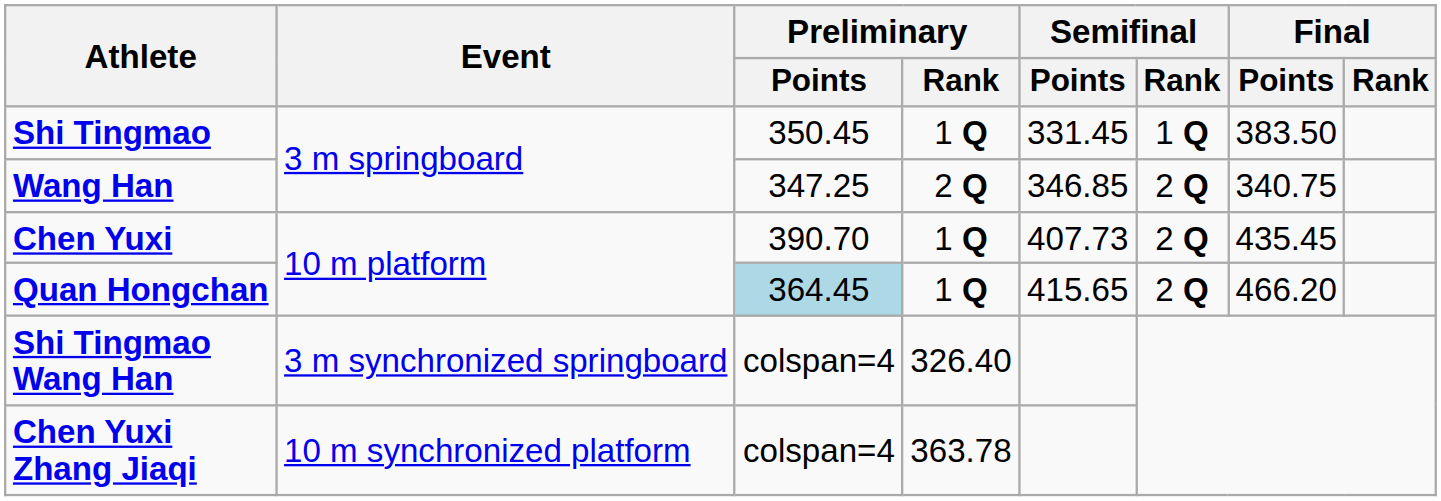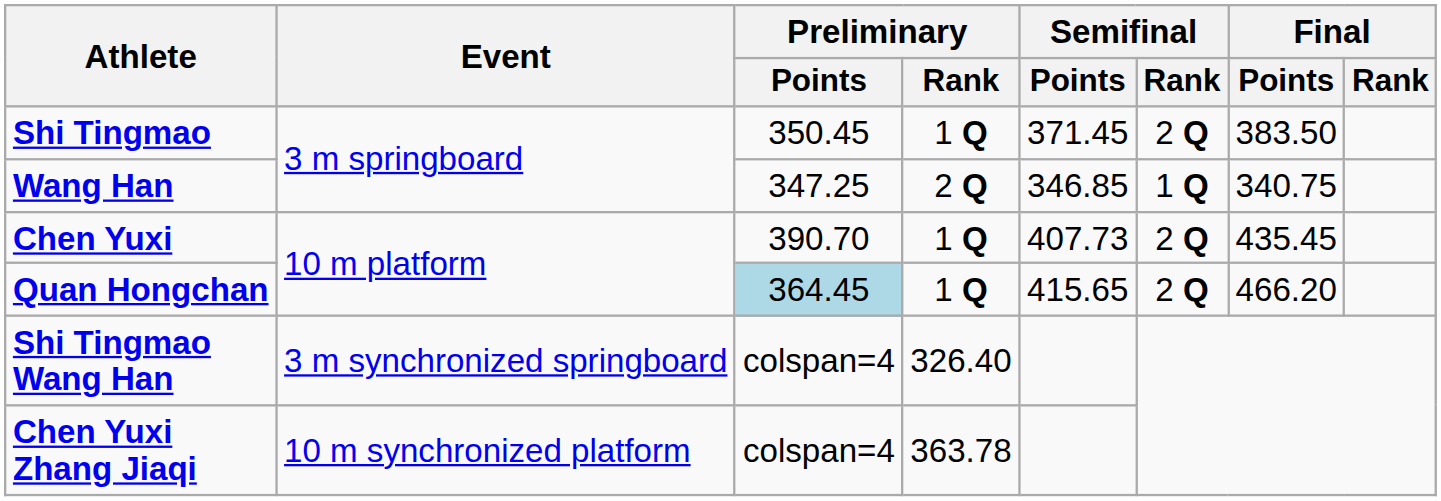(1078, 133) 331.45 -> (1078, 133) 371.45
(1182, 133) 1 Q -> (1182, 133) 2 Q
(1182, 186) 2 Q -> (1182, 186) 1 Q
